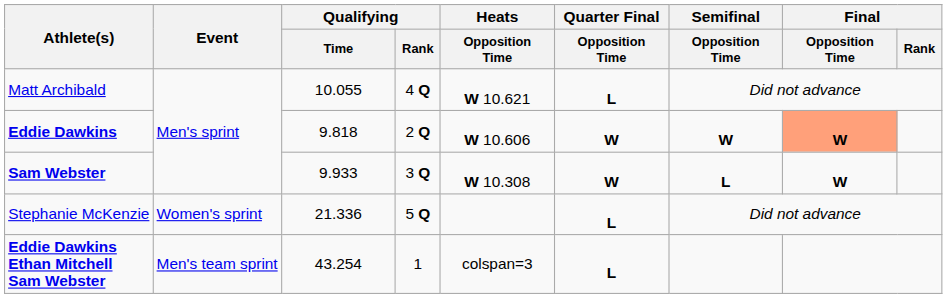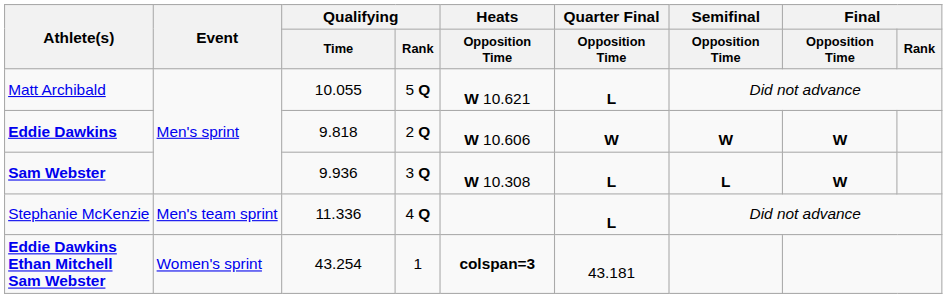(418, 90) 4 Q -> (418, 90) 5 Q
(840, 140) lightsalmon background -> (840, 140) no background
(338, 173) 9.933 -> (338, 173) 9.936
(611, 182) W -> (611, 182) L
(209, 215) Women's sprint -> (217, 215) Men's team sprint
(338, 215) 21.336 -> (338, 215) 11.336
(418, 215) 5 Q -> (418, 215) 4 Q
(217, 265) Men's team sprint -> (209, 265) Women's sprint
(497, 265) normal -> (497, 265) bold
(611, 273) L -> (611, 273) 43.181
